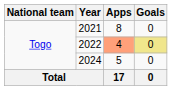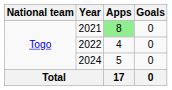(119, 28) no background -> (119, 28) lightgreen background
(119, 45) lightsalmon background -> (119, 45) no background
(151, 45) khaki background -> (151, 45) no background
